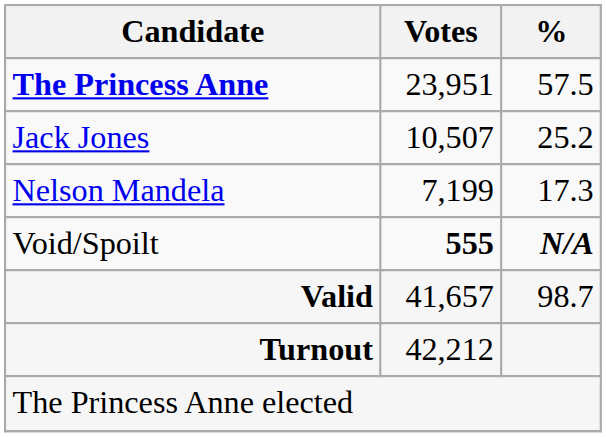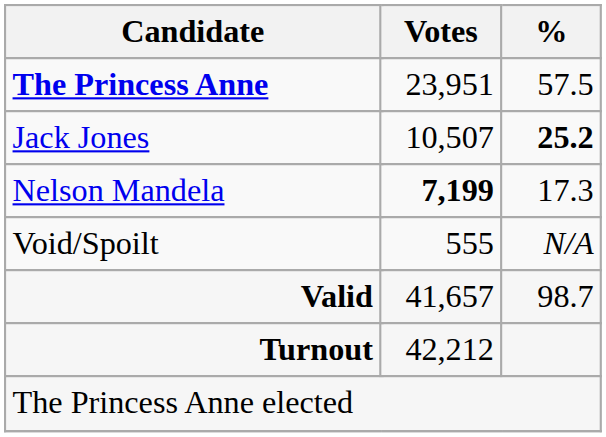(566, 137) normal -> (566, 137) bold
(458, 190) normal -> (458, 190) bold
(470, 243) bold -> (470, 243) normal
(567, 243) bold -> (569, 243) normal
